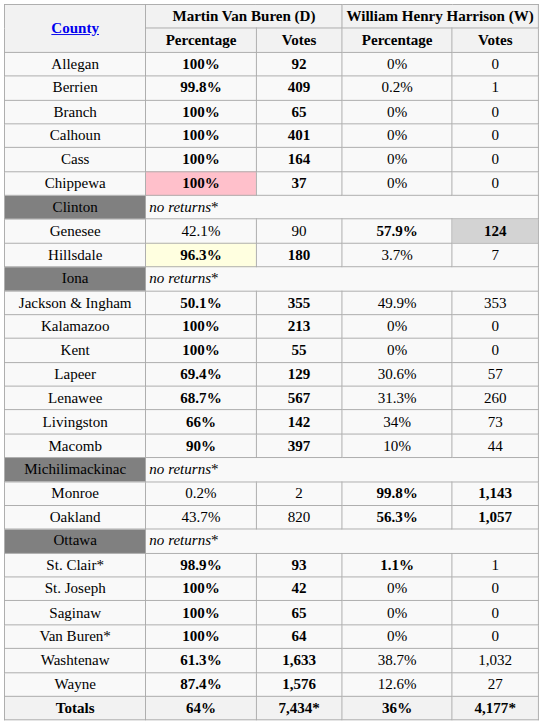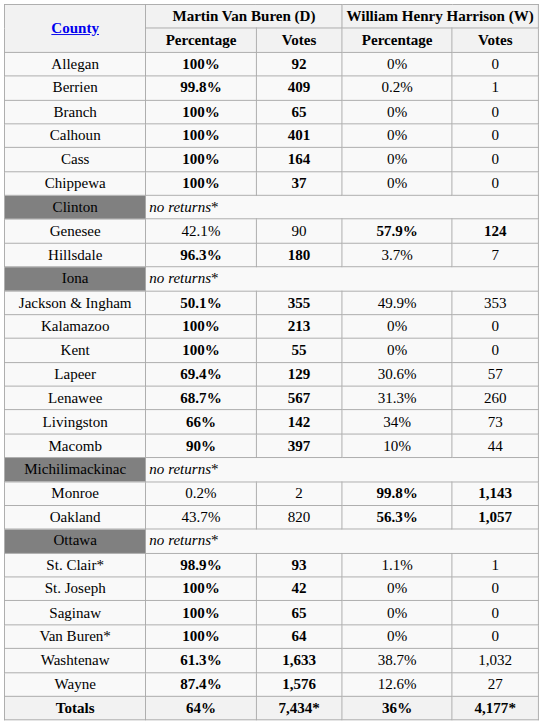(201, 183) pink background -> (201, 183) no background
(495, 231) lightgrey background -> (495, 231) no background
(201, 254) lightyellow background -> (201, 254) no background
(397, 565) bold -> (397, 565) normal
